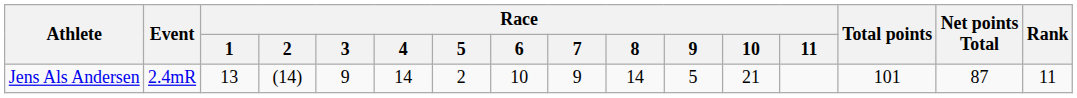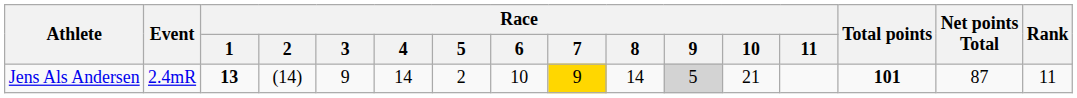(229, 78) normal -> (229, 78) bold
(577, 78) no background -> (577, 78) gold background
(693, 78) no background -> (693, 78) lightgrey background
(887, 78) normal -> (887, 78) bold
